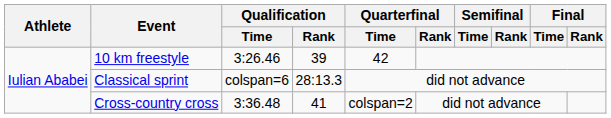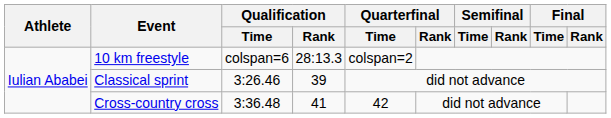(257, 59) 3:26.46 -> (257, 59) colspan=6
(319, 59) 39 -> (319, 59) 28:13.3
(381, 59) 42 -> (381, 59) colspan=2
(257, 81) colspan=6 -> (257, 81) 3:26.46
(319, 81) 28:13.3 -> (319, 81) 39
(381, 103) colspan=2 -> (381, 103) 42
